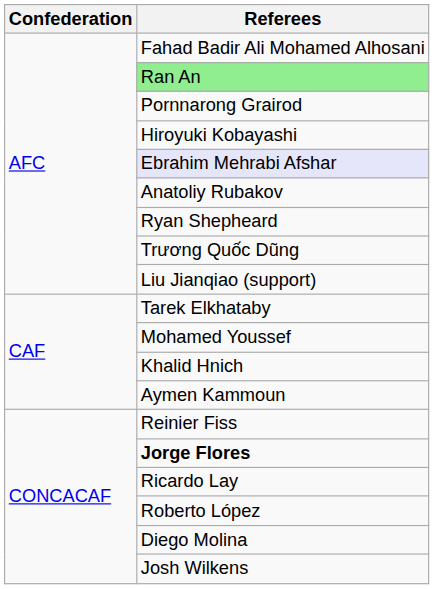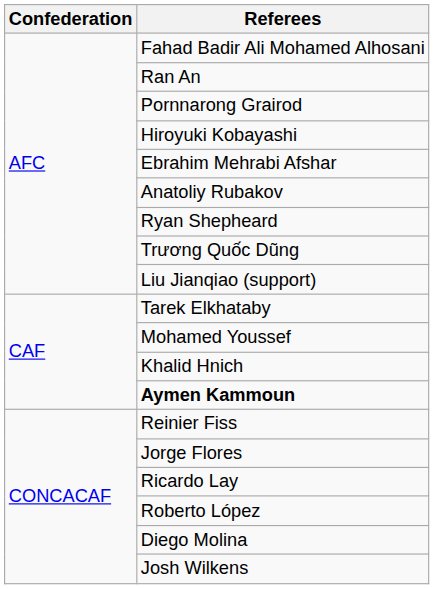(171, 76) lightgreen background -> (171, 76) no background
(239, 163) lavender background -> (239, 163) no background
(213, 395) normal -> (218, 395) bold
(196, 452) bold -> (192, 452) normal
